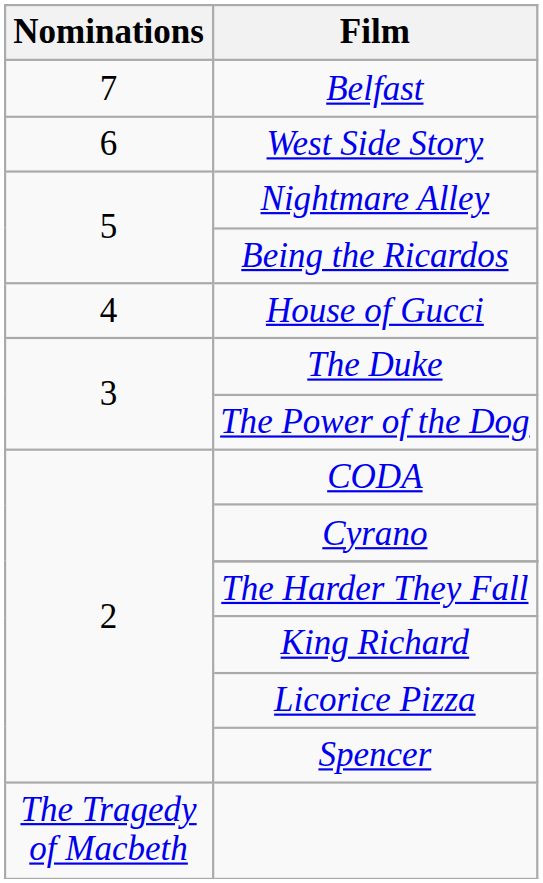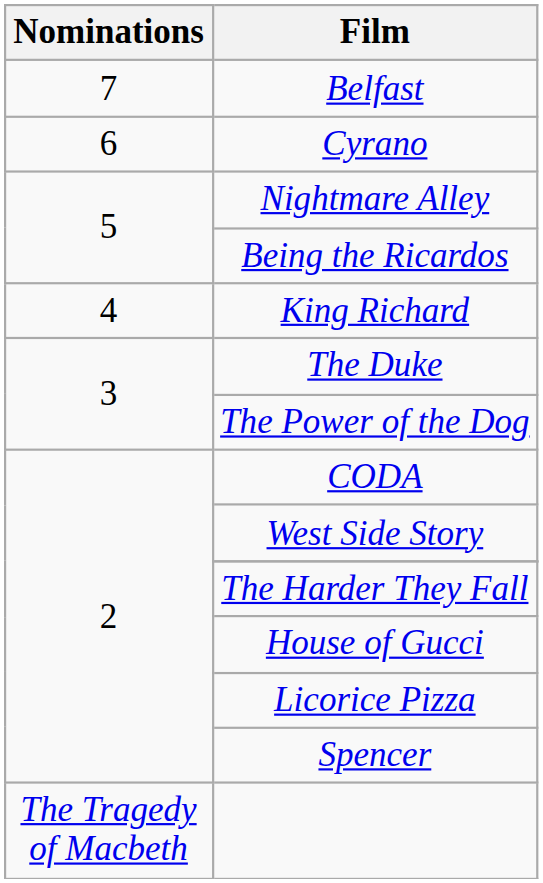(375, 143) West Side Story -> (375, 143) Cyrano
(375, 310) House of Gucci -> (375, 310) King Richard
(375, 532) Cyrano -> (375, 532) West Side Story
(375, 643) King Richard -> (375, 643) House of Gucci
